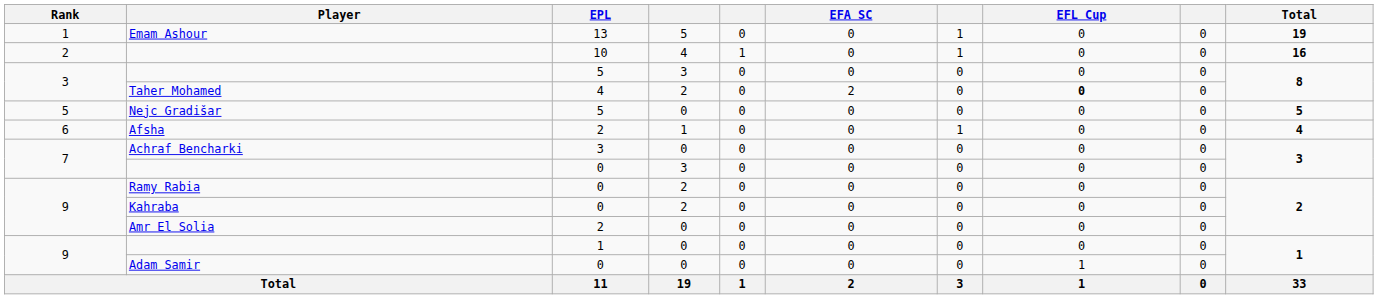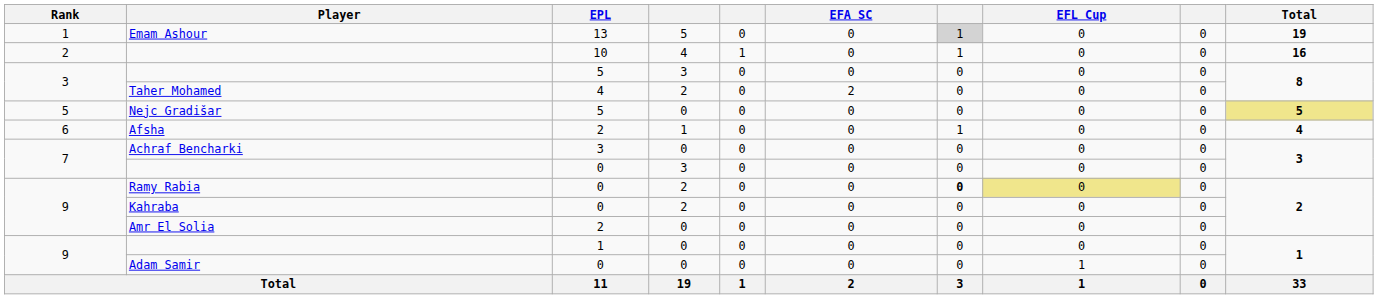(960, 33) no background -> (960, 33) lightgrey background
(1081, 91) bold -> (1081, 91) normal
(1299, 110) no background -> (1299, 110) khaki background
(960, 188) normal -> (960, 188) bold
(1081, 188) no background -> (1081, 188) khaki background
